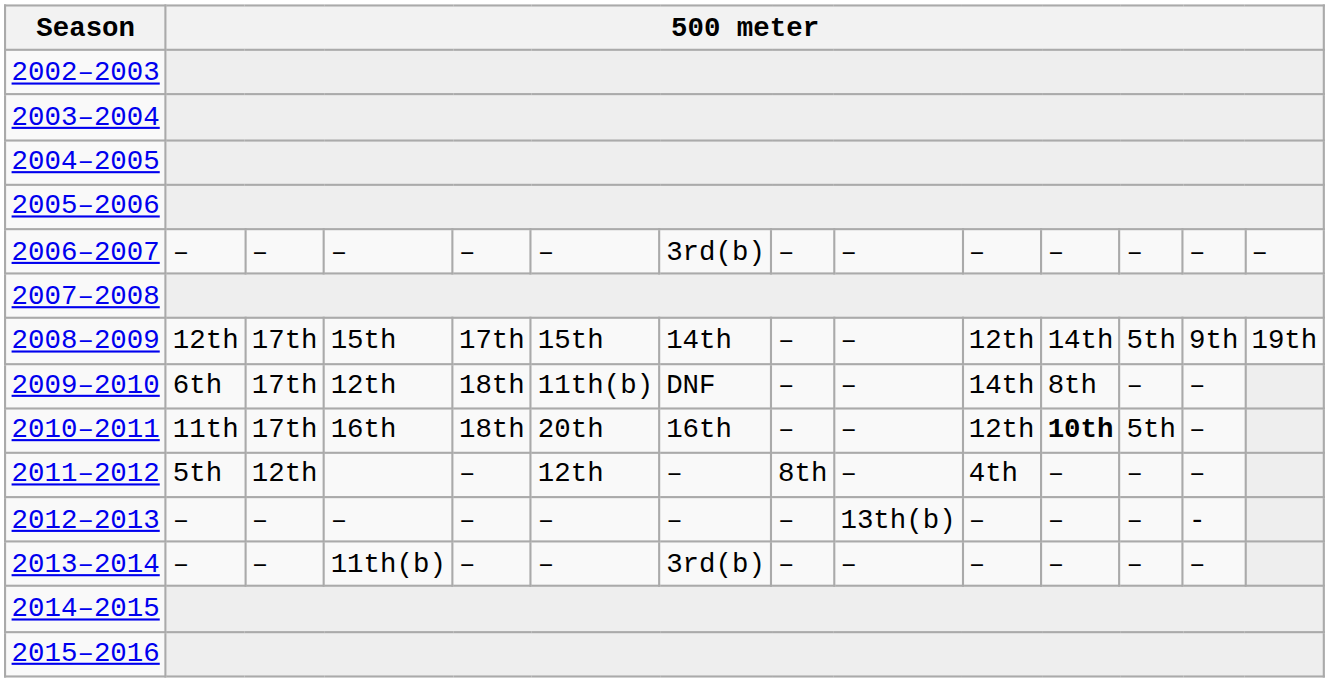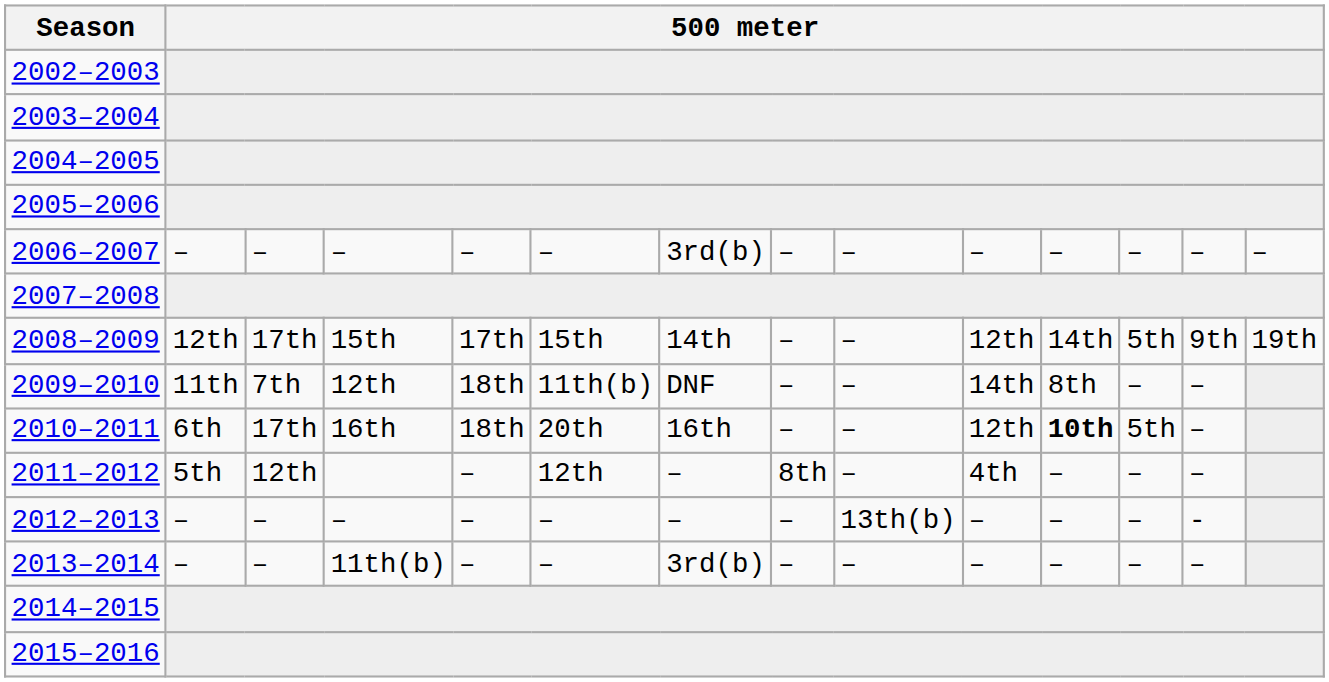(197, 385) 6th -> (206, 385) 11th
(285, 385) 17th -> (276, 385) 7th
(206, 430) 11th -> (197, 430) 6th
